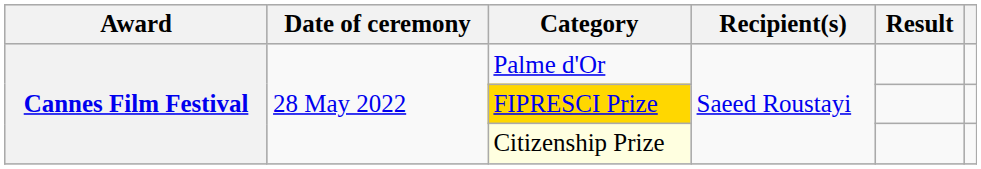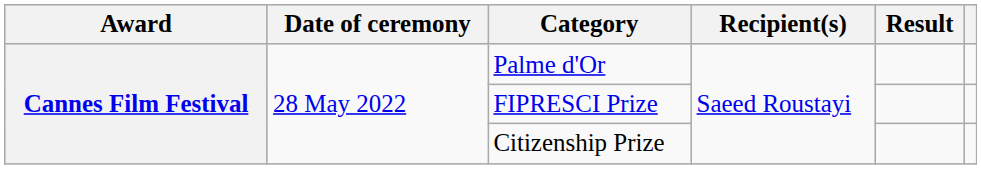(576, 103) gold background -> (576, 103) no background
(579, 143) lightyellow background -> (579, 143) no background
